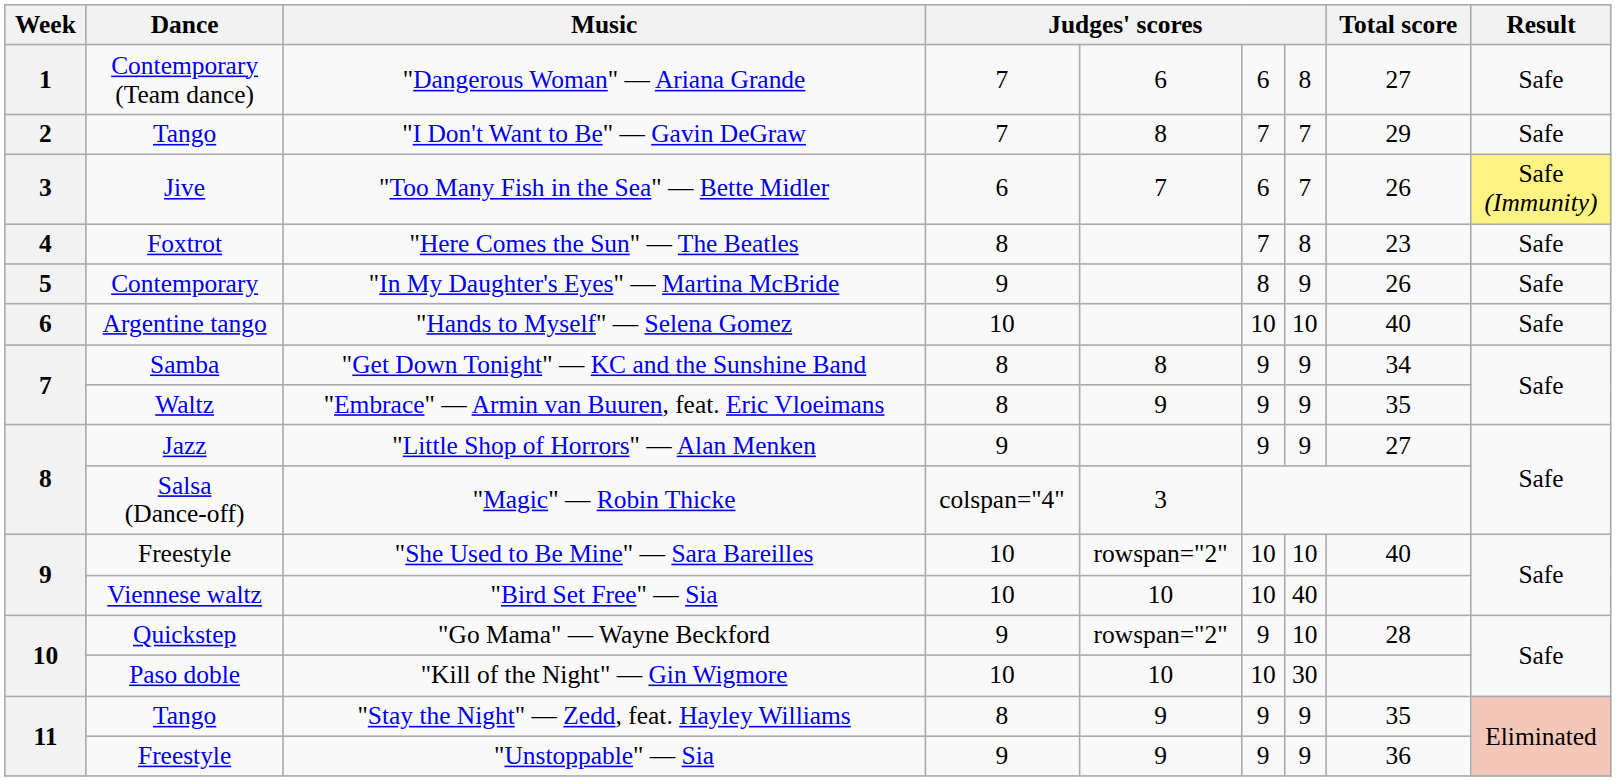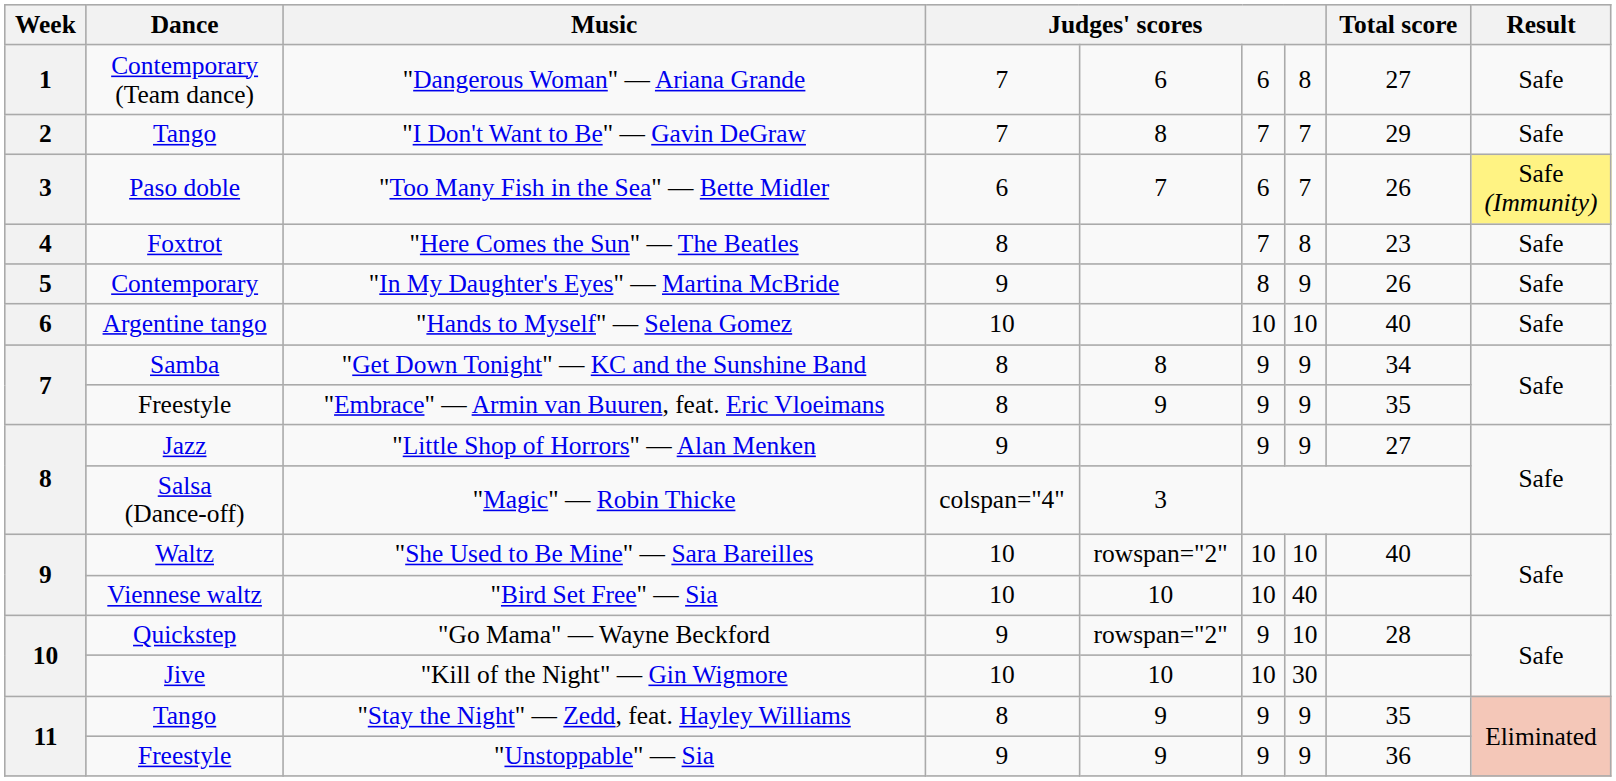(185, 188) Jive -> (185, 188) Paso doble
(185, 404) Waltz -> (185, 404) Freestyle
(185, 554) Freestyle -> (185, 554) Waltz
(185, 675) Paso doble -> (185, 675) Jive
